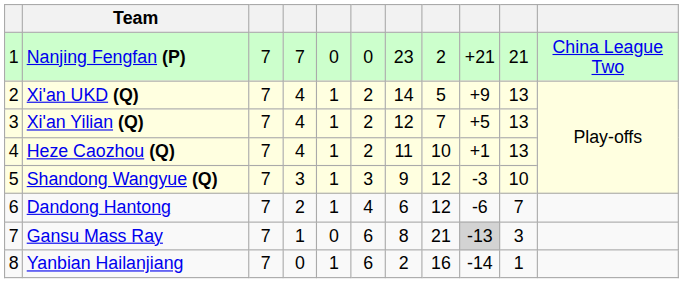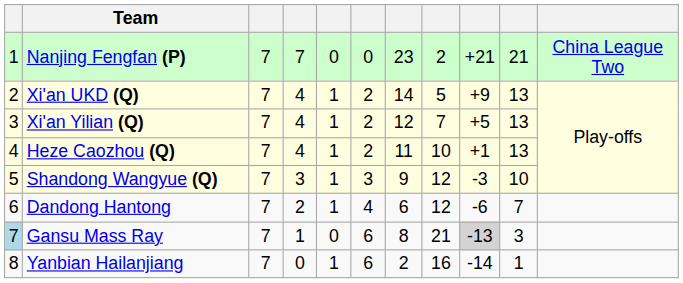(14, 235) no background -> (14, 235) lightblue background
